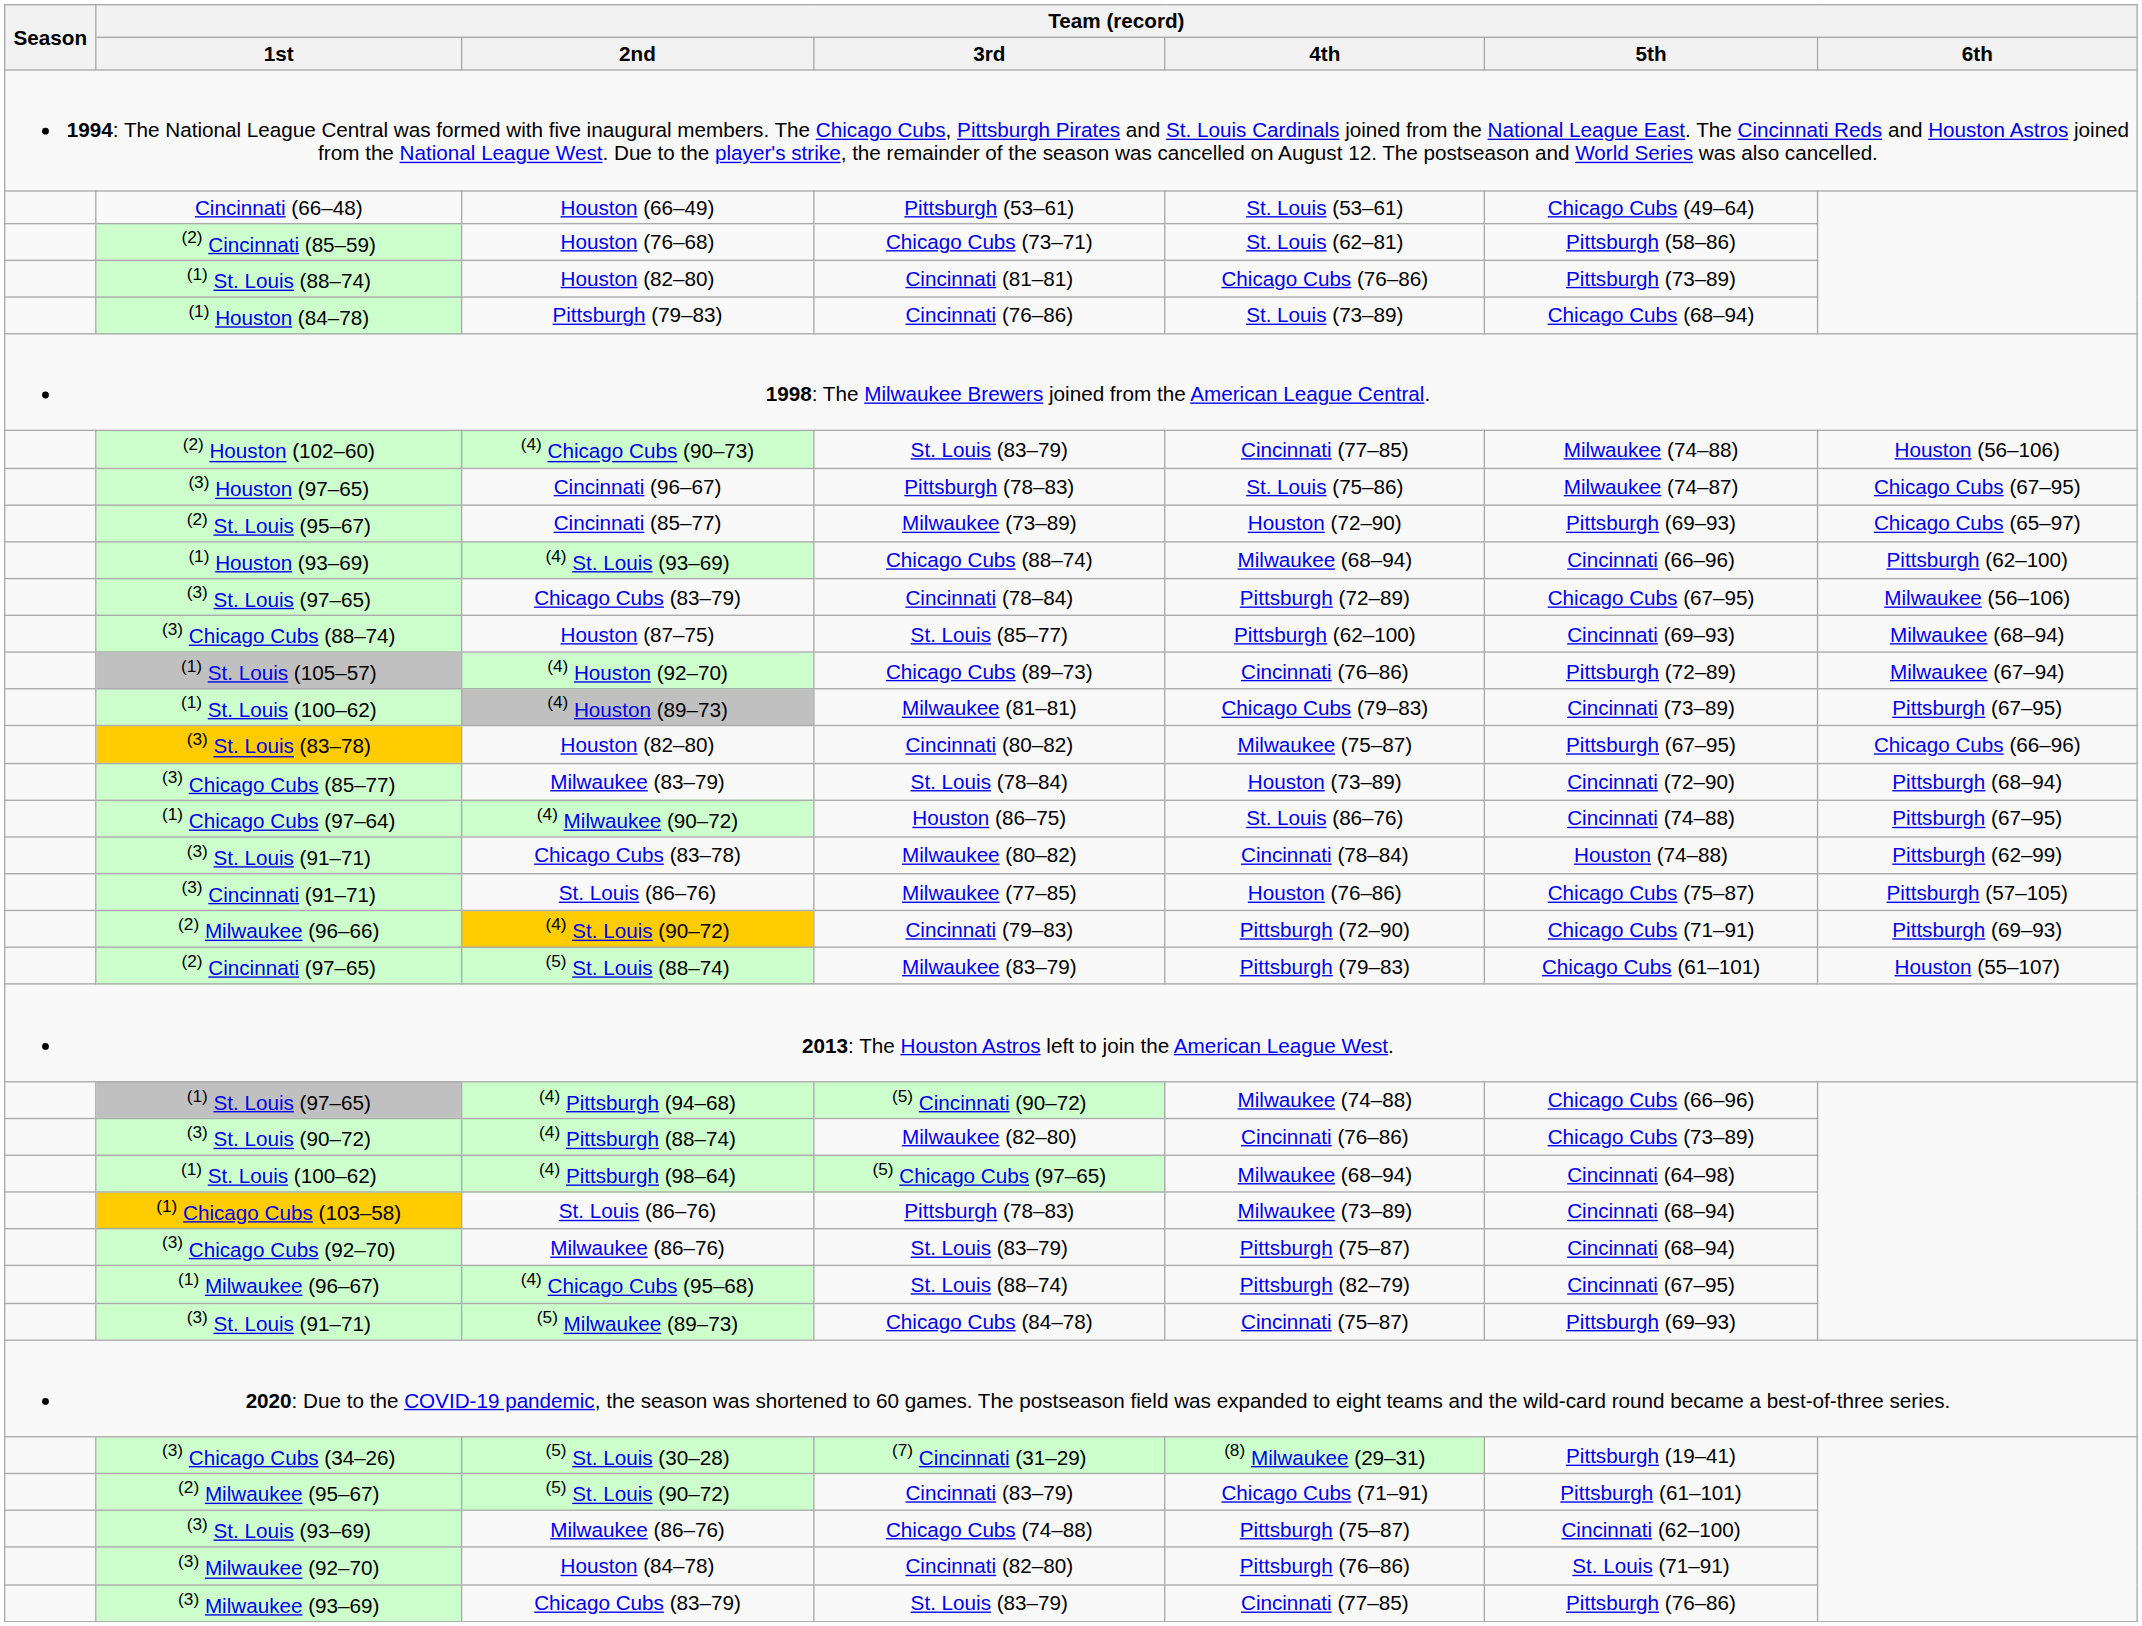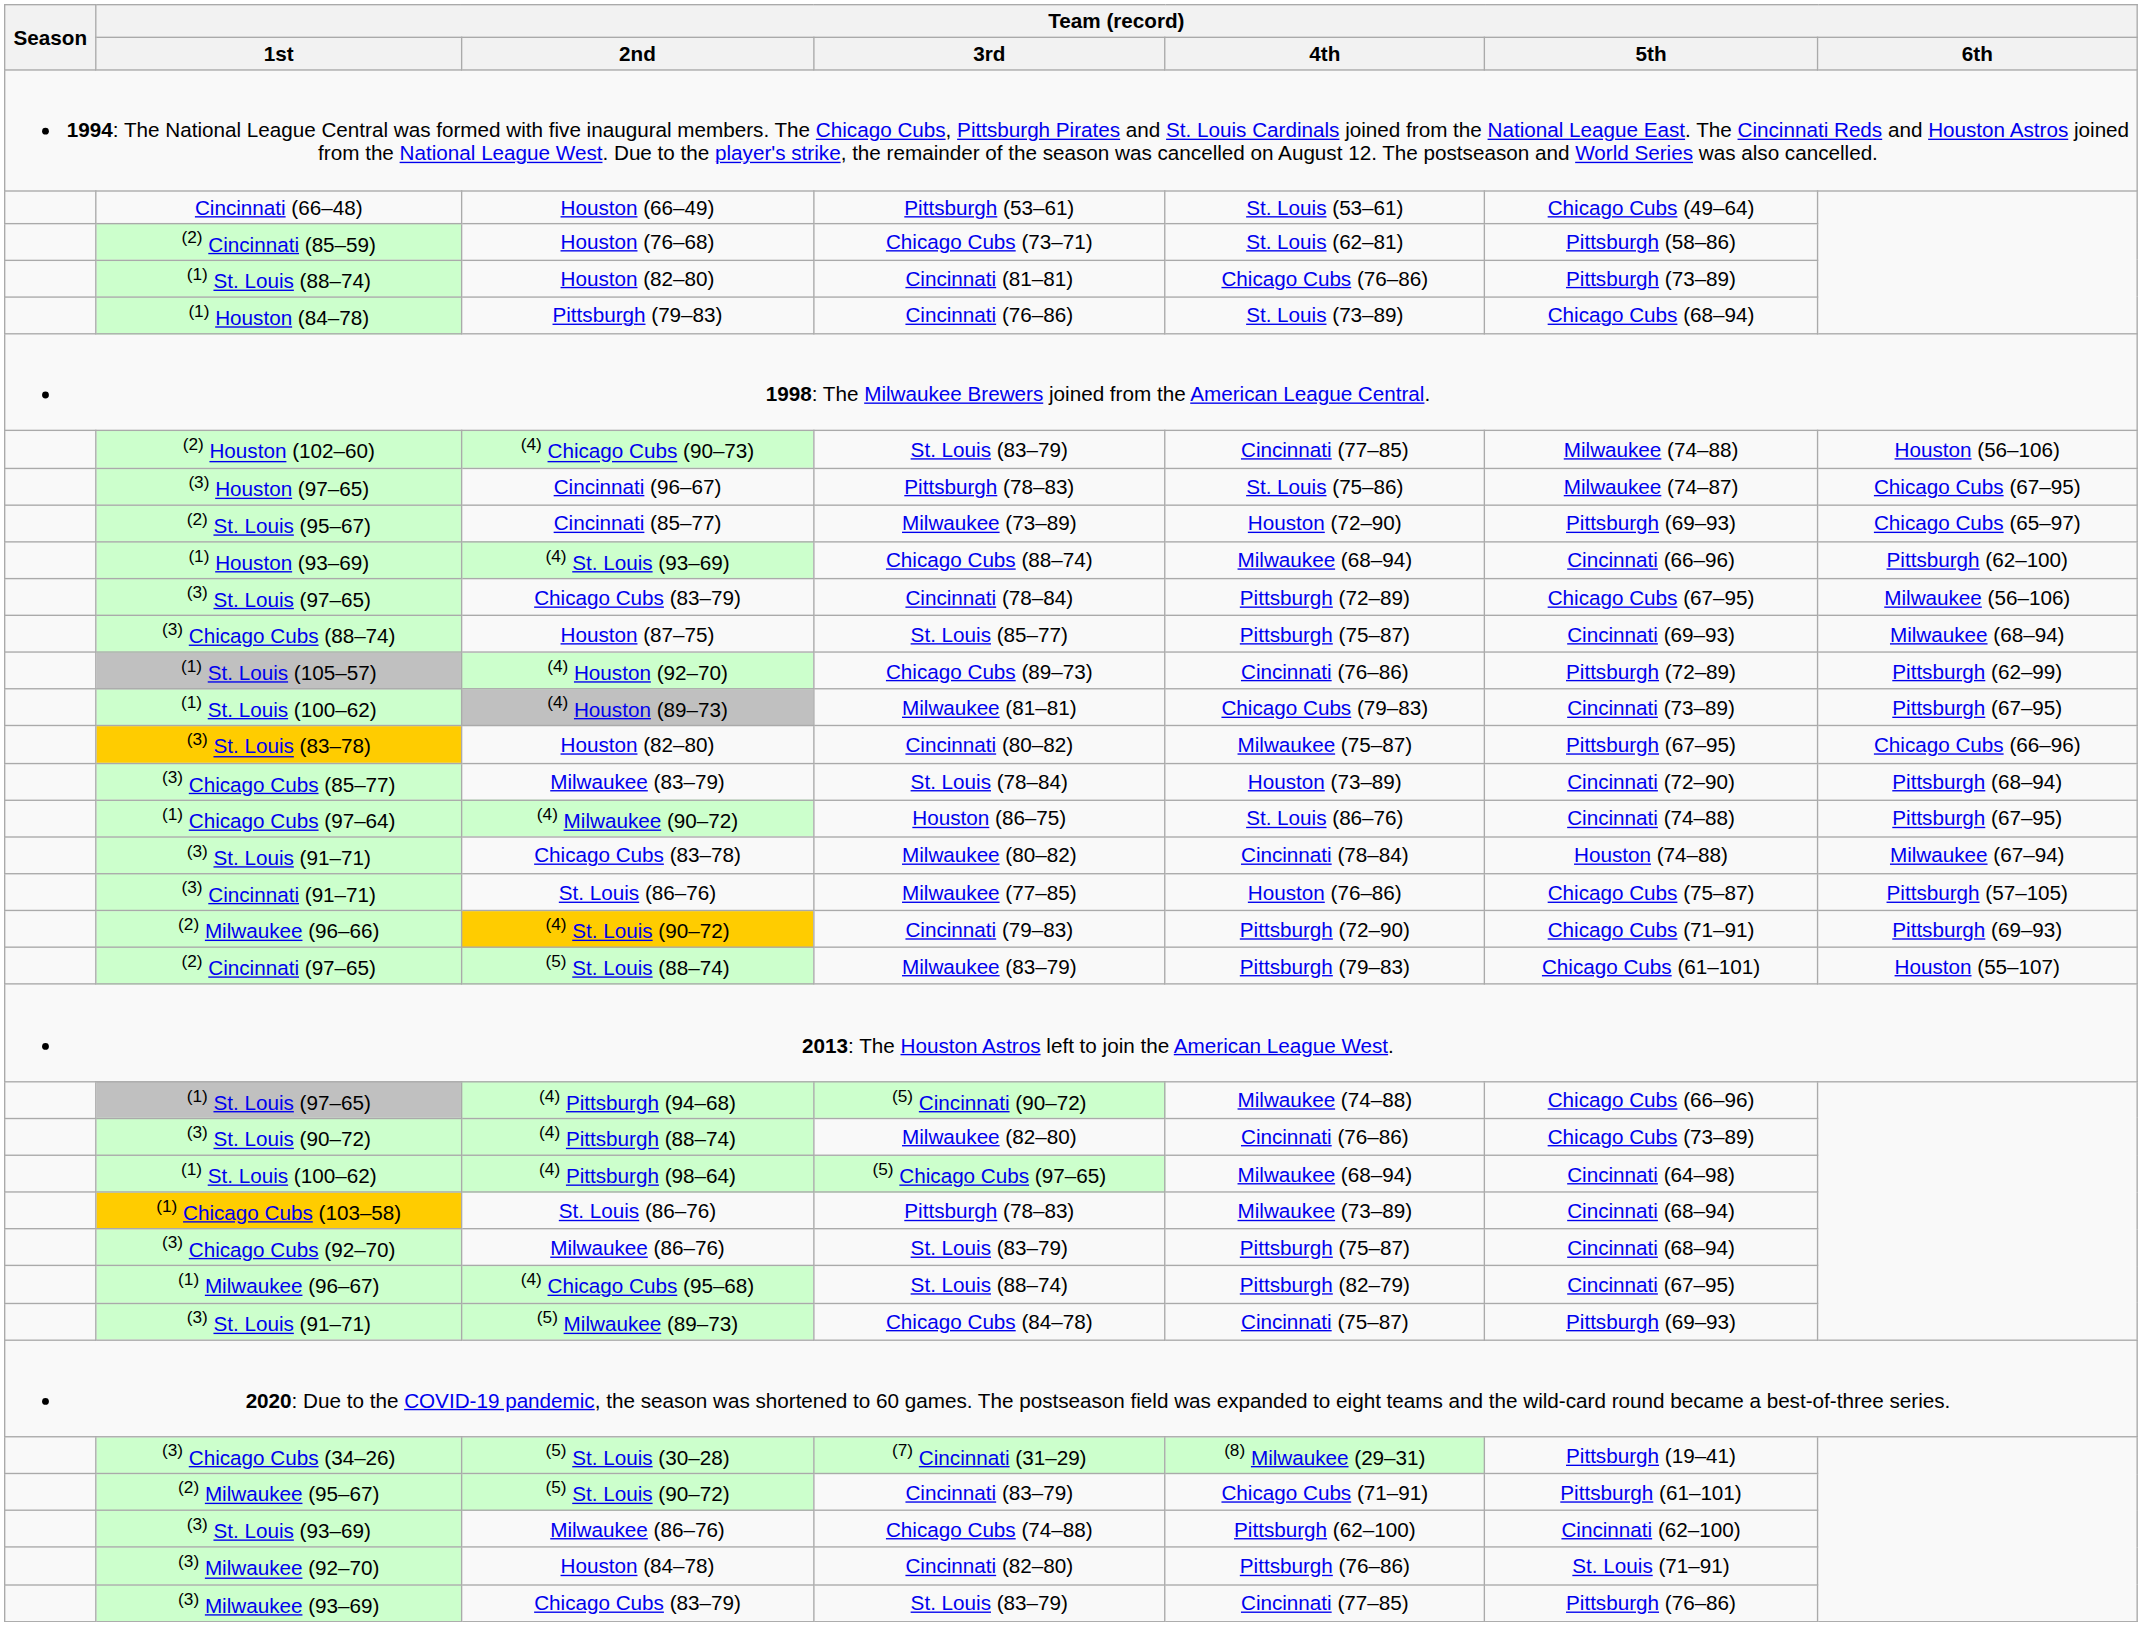(1325, 634) Pittsburgh (62–100) -> (1325, 634) Pittsburgh (75–87)
(1977, 671) Milwaukee (67–94) -> (1977, 671) Pittsburgh (62–99)
(1977, 855) Pittsburgh (62–99) -> (1977, 855) Milwaukee (67–94)
(1325, 1529) Pittsburgh (75–87) -> (1325, 1529) Pittsburgh (62–100)
